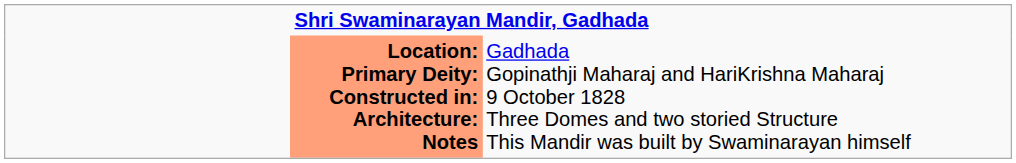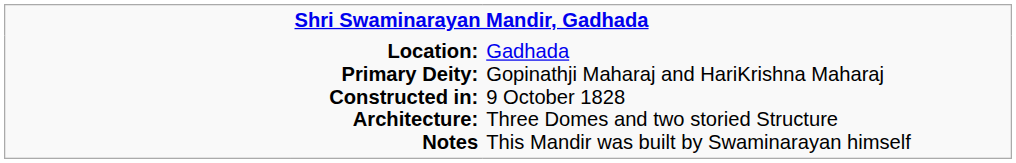(404, 96) lightsalmon background -> (404, 96) no background
